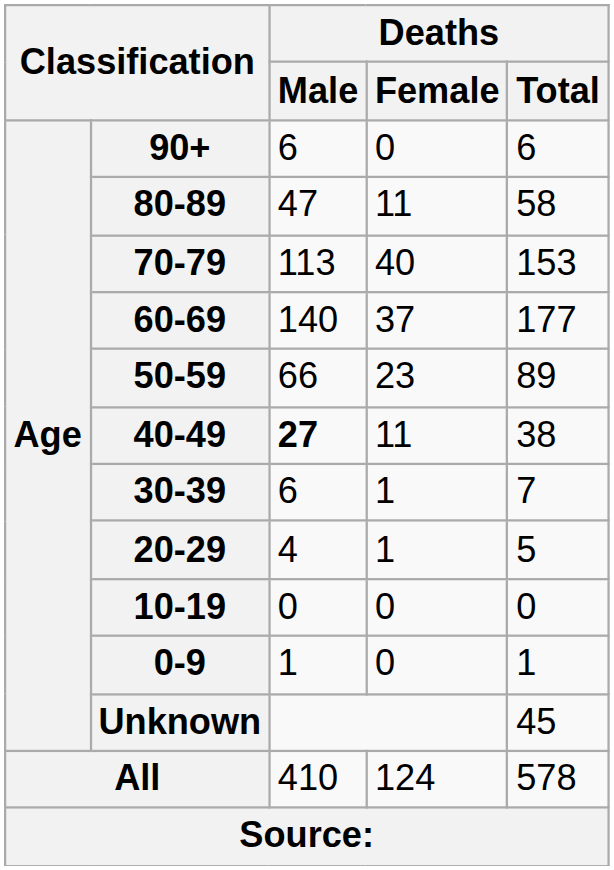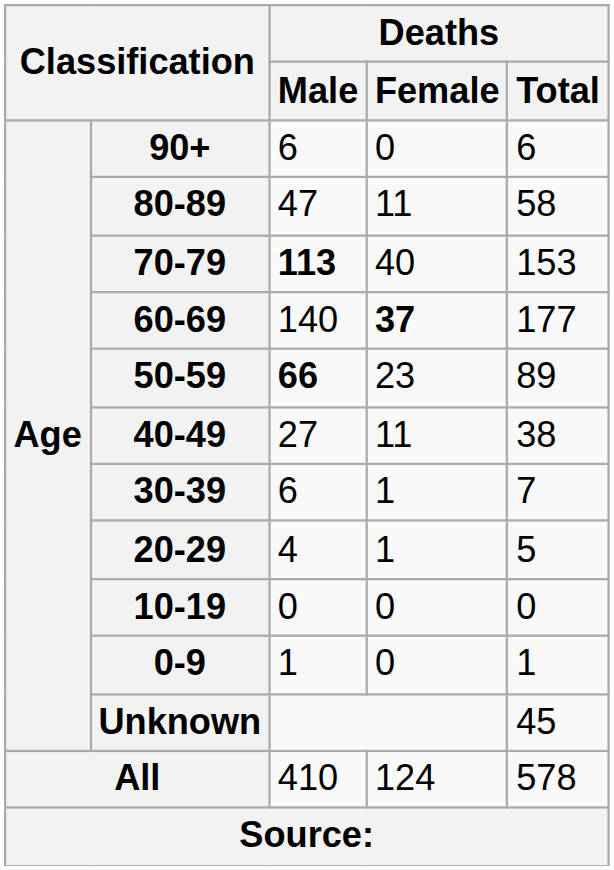(307, 262) normal -> (307, 262) bold
(395, 319) normal -> (395, 319) bold
(298, 377) normal -> (298, 377) bold
(298, 434) bold -> (298, 434) normal
